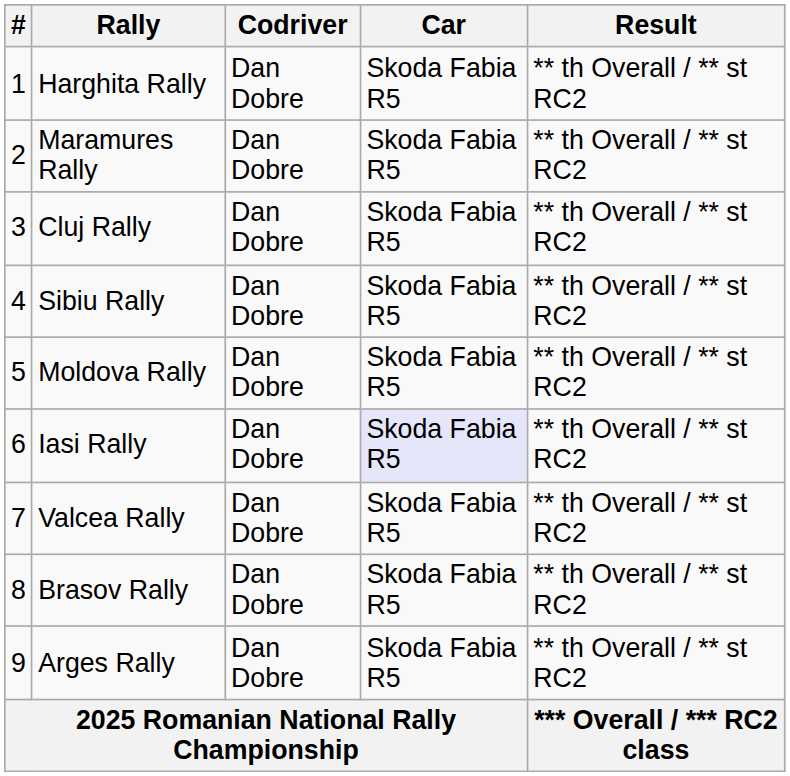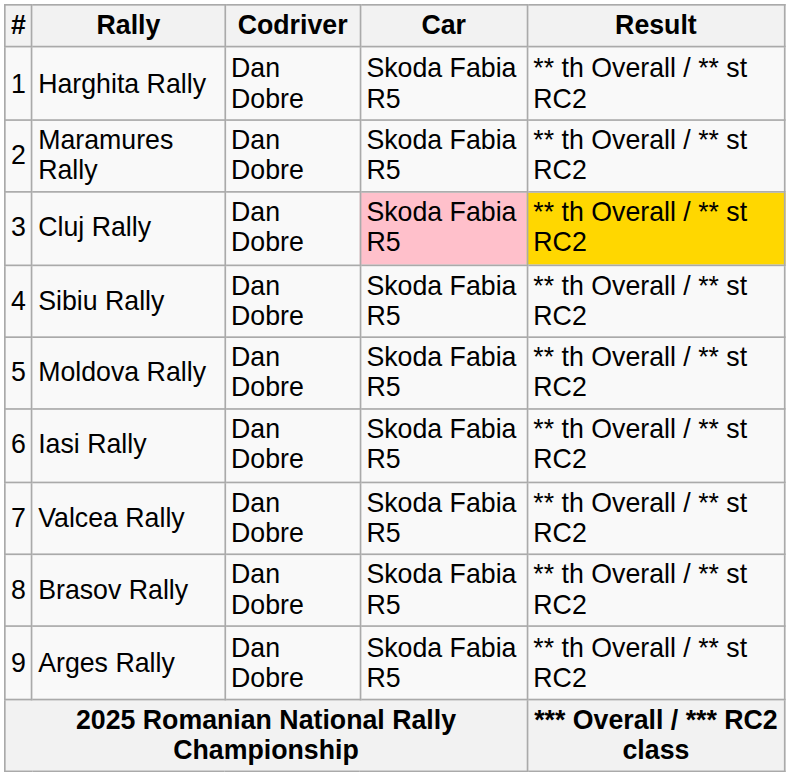(441, 227) no background -> (441, 227) pink background
(640, 227) no background -> (640, 227) gold background
(441, 445) lavender background -> (441, 445) no background
